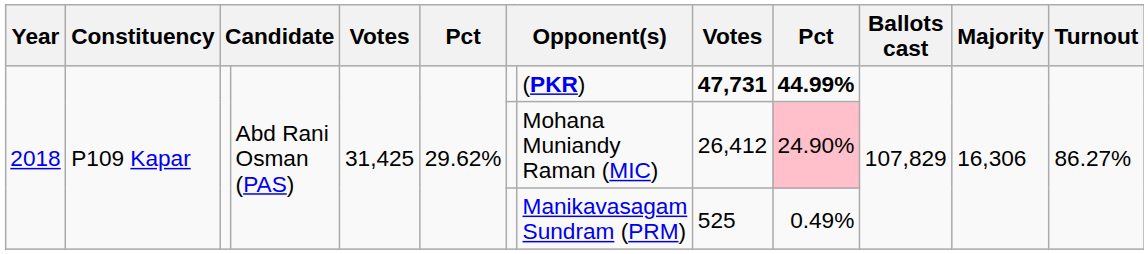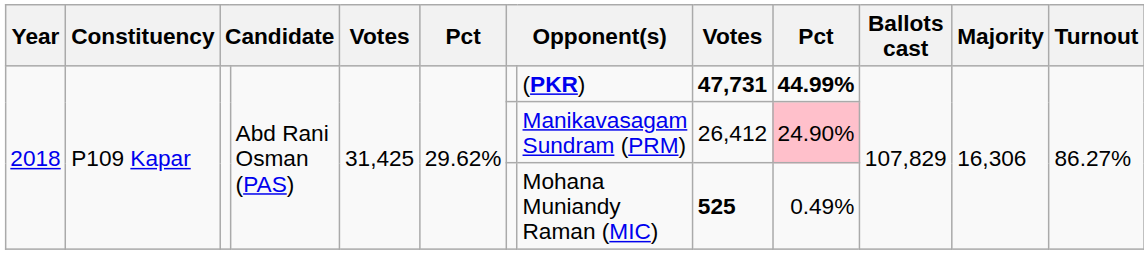(590, 145) Mohana Muniandy Raman (MIC) -> (605, 132) Manikavasagam Sundram (PRM)
(605, 219) Manikavasagam Sundram (PRM) -> (590, 206) Mohana Muniandy Raman (MIC)
(717, 219) normal -> (717, 206) bold
